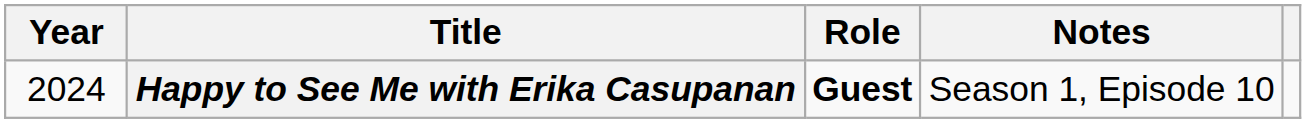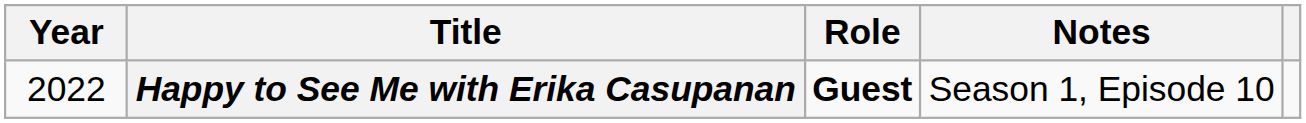(66, 88) 2024 -> (66, 88) 2022
